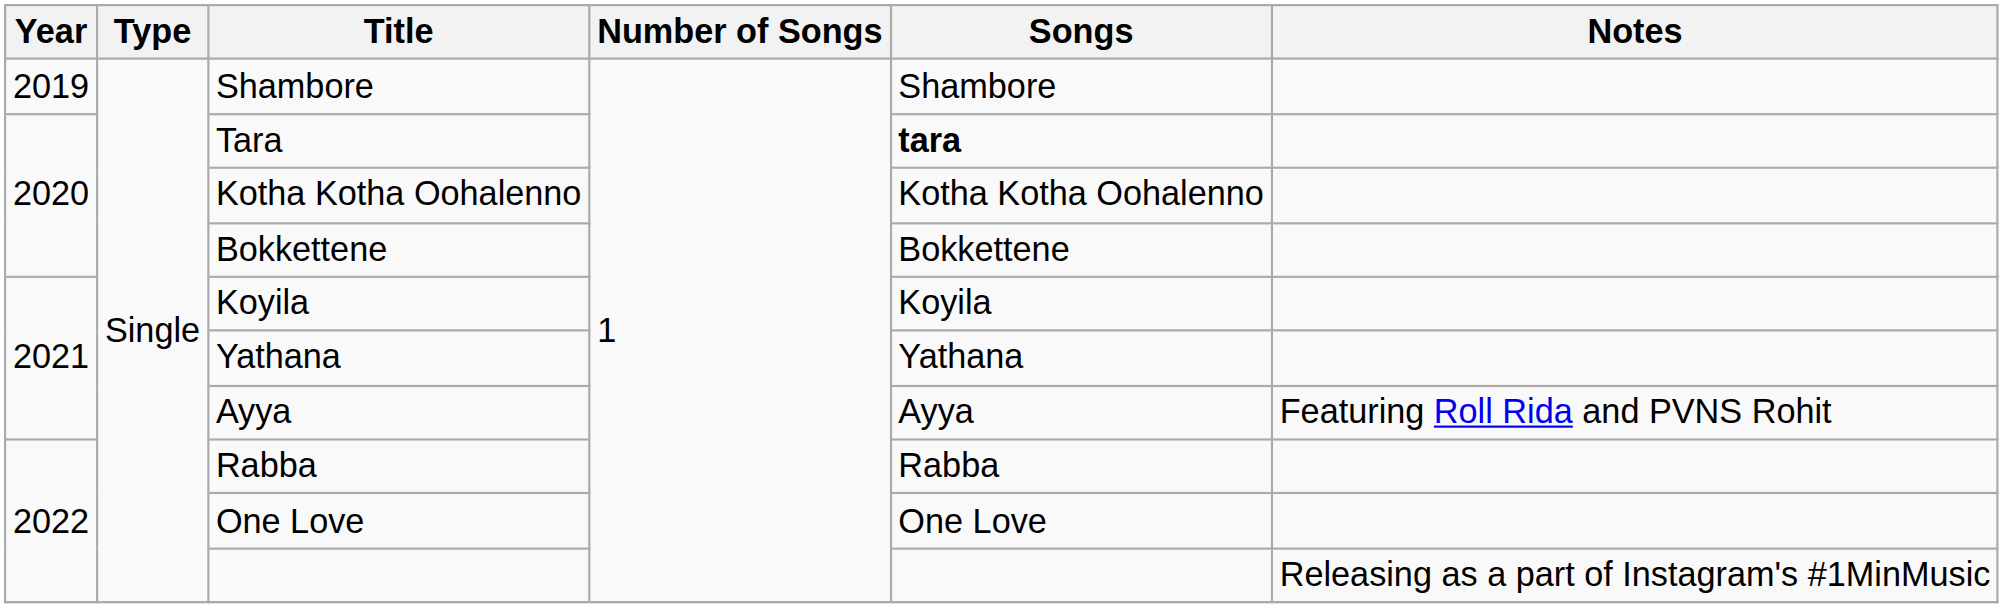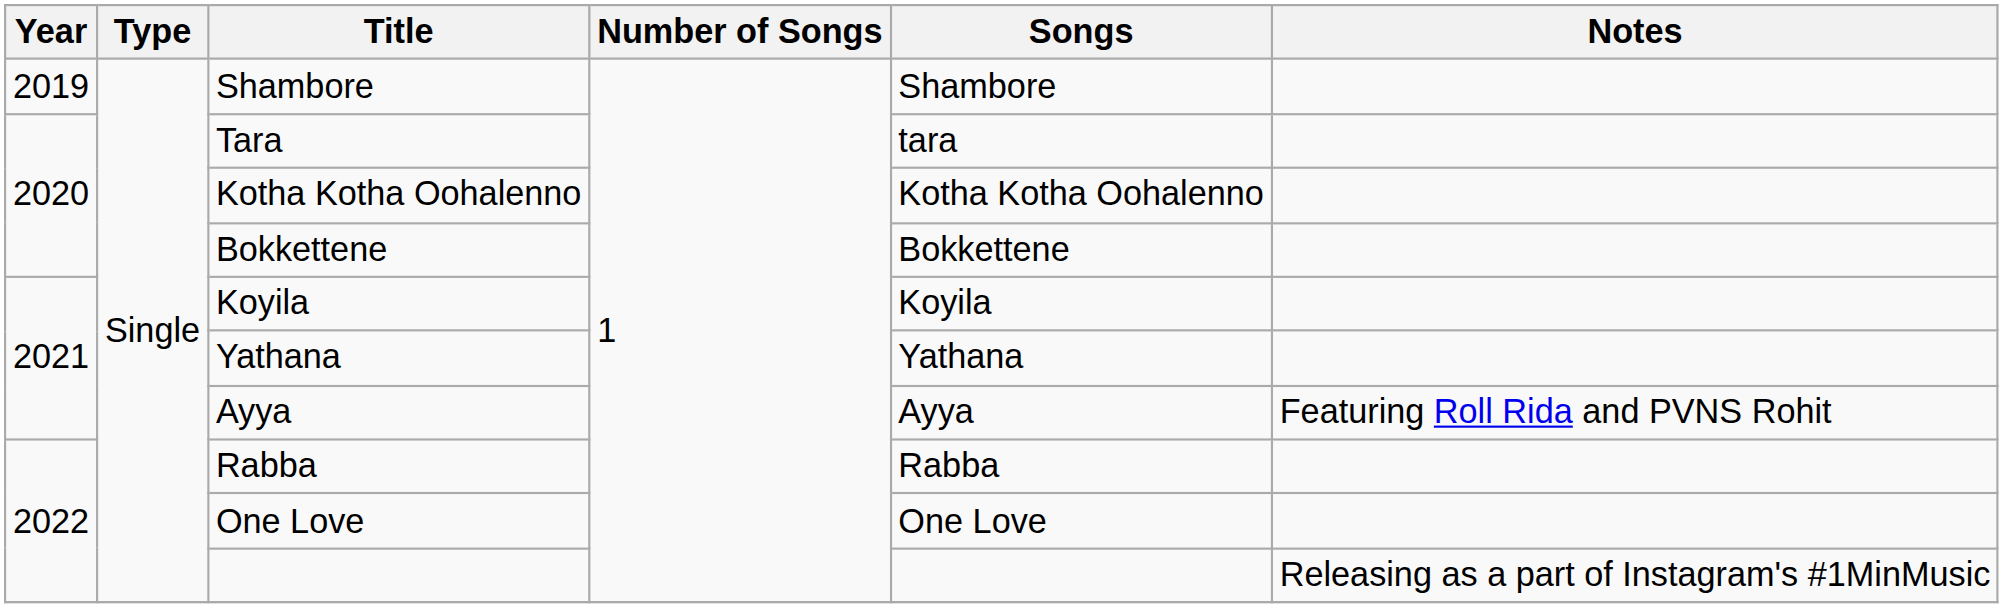(930, 140) bold -> (928, 140) normal
